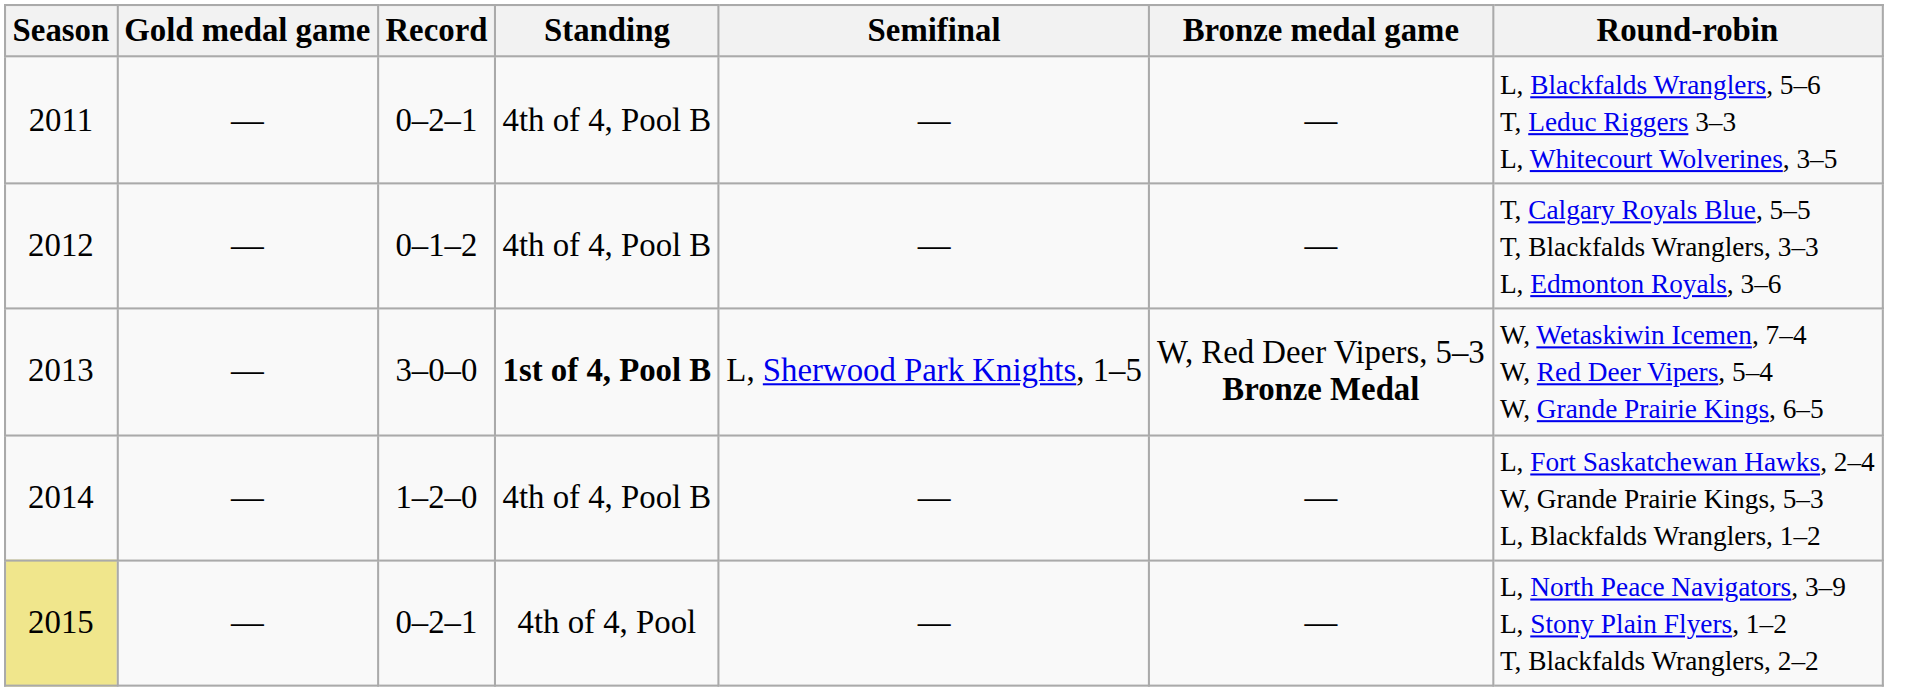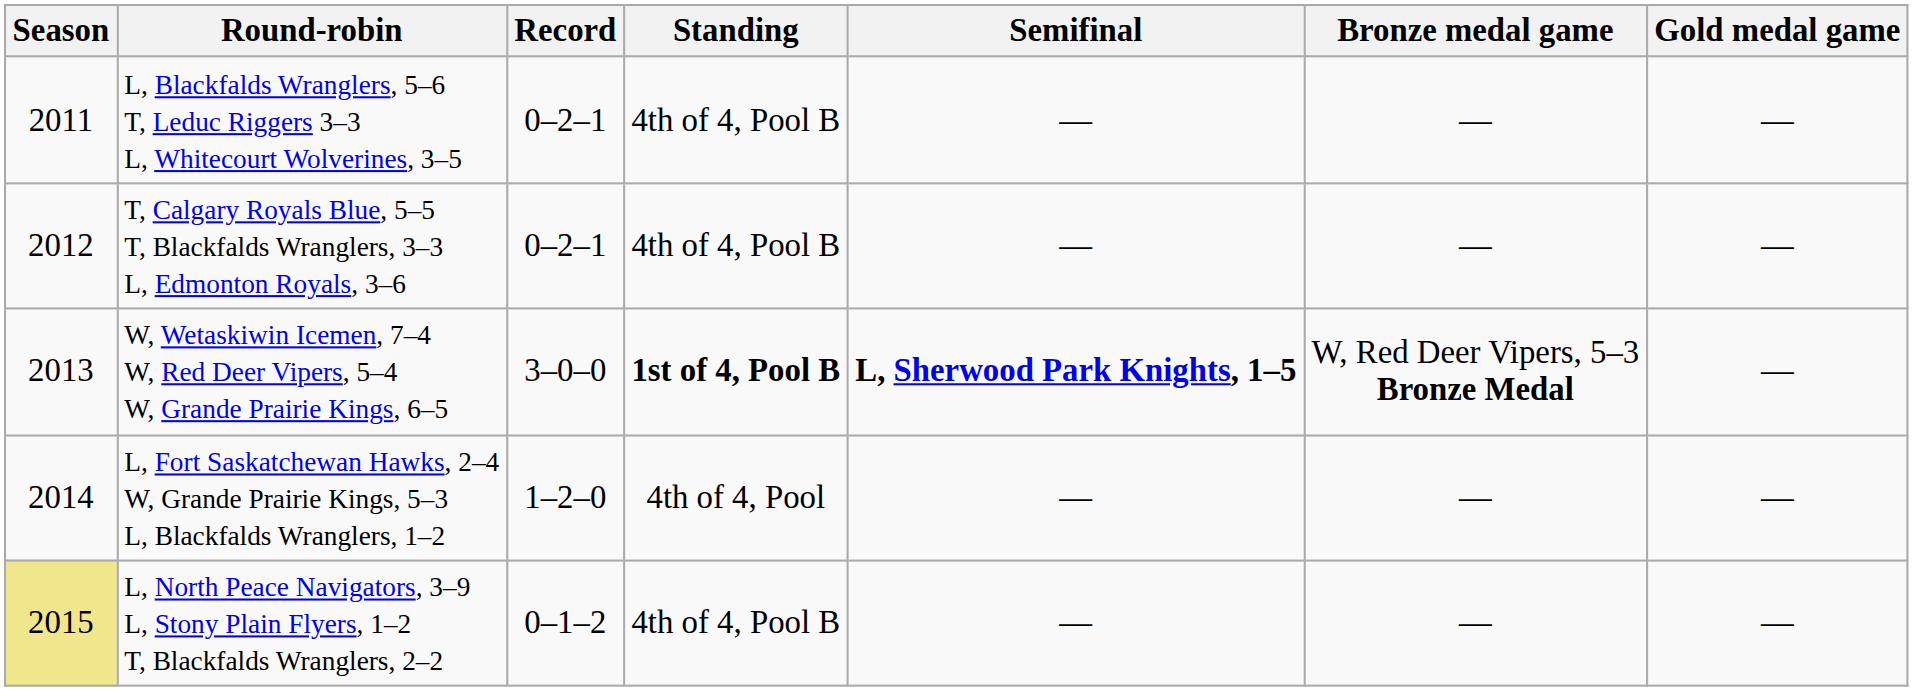columns swapped: (1687, 30) <-> (247, 30)
(436, 245) 0–1–2 -> (565, 245) 0–2–1
(934, 371) normal -> (1076, 371) bold
(607, 496) 4th of 4, Pool B -> (736, 496) 4th of 4, Pool
(436, 622) 0–2–1 -> (565, 622) 0–1–2
(607, 622) 4th of 4, Pool -> (736, 622) 4th of 4, Pool B
